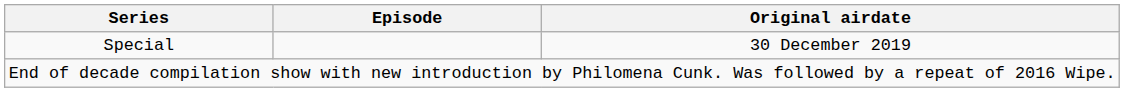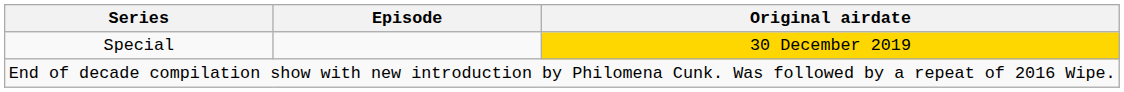(830, 46) no background -> (830, 46) gold background
